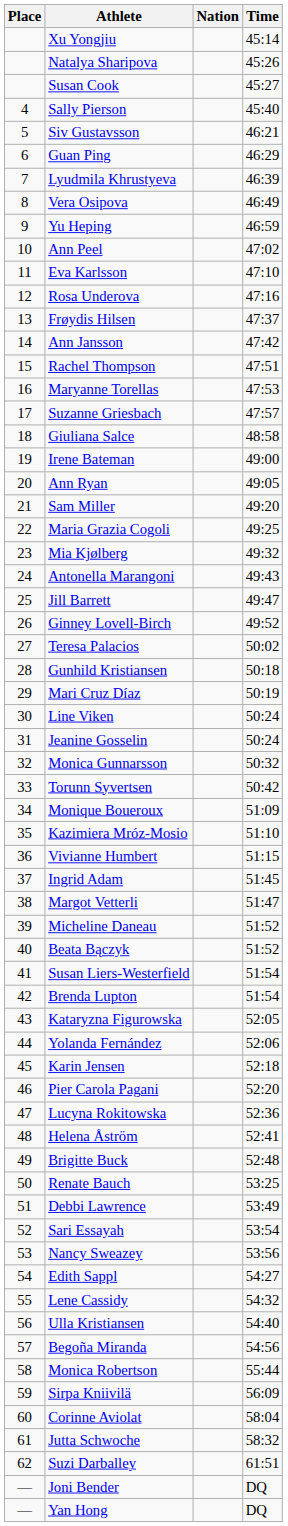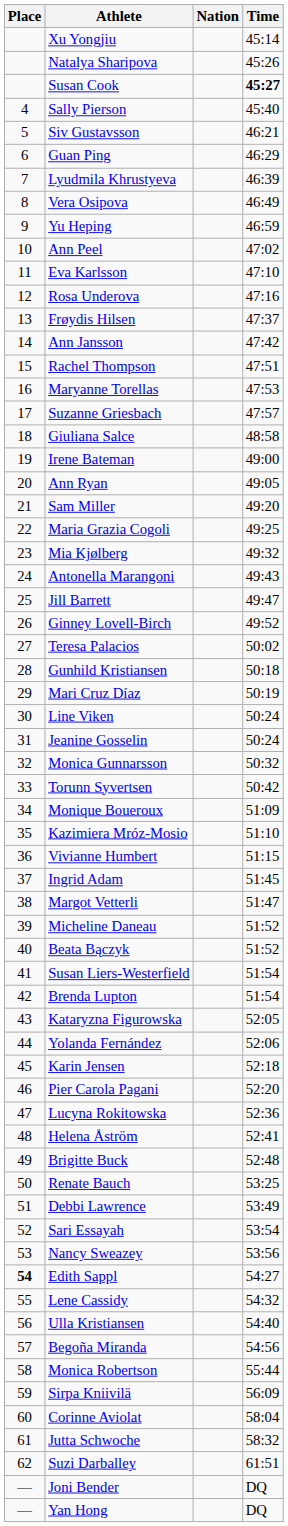(262, 86) normal -> (263, 86) bold
(25, 1276) normal -> (25, 1276) bold
